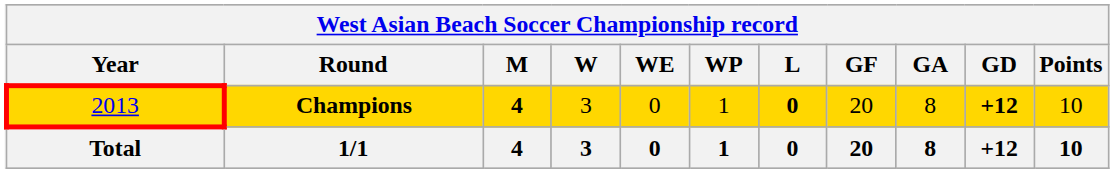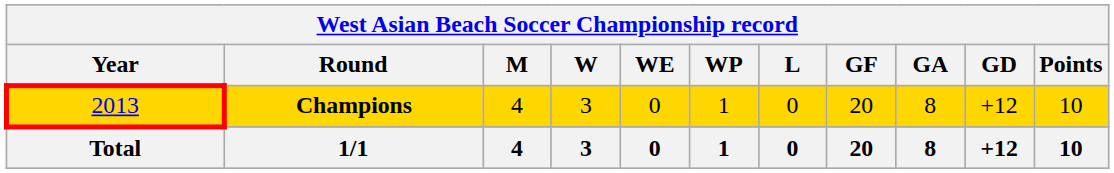(517, 106) bold -> (517, 106) normal
(792, 106) bold -> (792, 106) normal
(999, 106) bold -> (999, 106) normal
